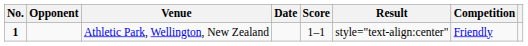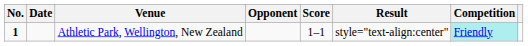columns swapped: (286, 13) <-> (54, 13)
(473, 31) no background -> (473, 31) paleturquoise background
